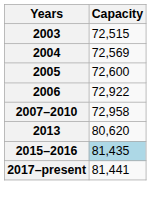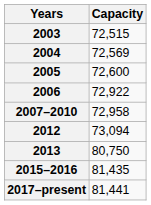+ row: (47, 131)
(117, 131) 80,620 -> (117, 151) 80,750
(117, 151) lightblue background -> (117, 170) no background
